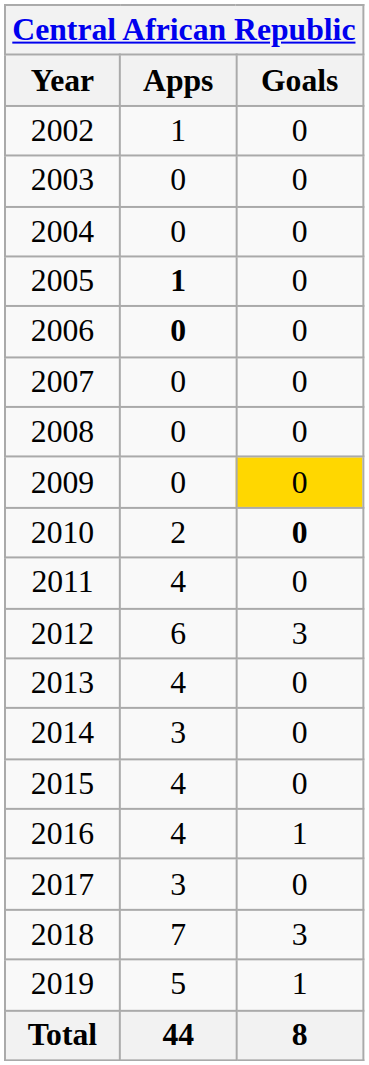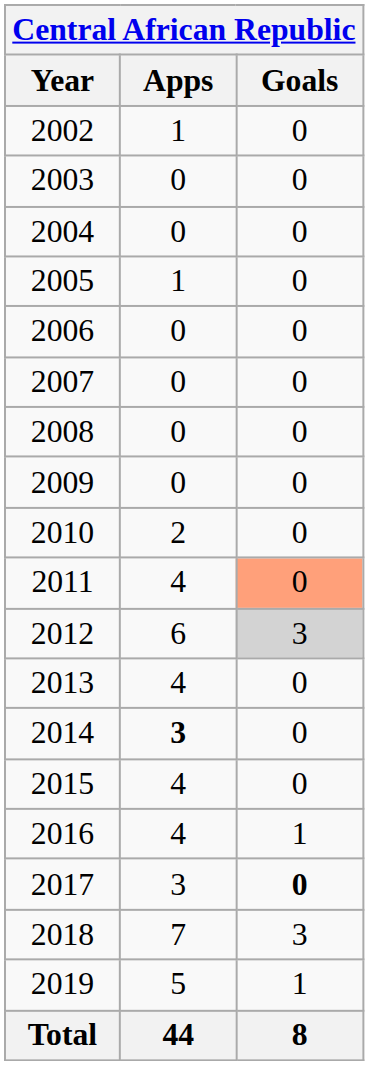(178, 280) bold -> (178, 280) normal
(178, 331) bold -> (178, 331) normal
(300, 481) gold background -> (300, 481) no background
(300, 532) bold -> (300, 532) normal
(300, 582) no background -> (300, 582) lightsalmon background
(300, 632) no background -> (300, 632) lightgrey background
(178, 733) normal -> (178, 733) bold
(300, 883) normal -> (300, 883) bold
